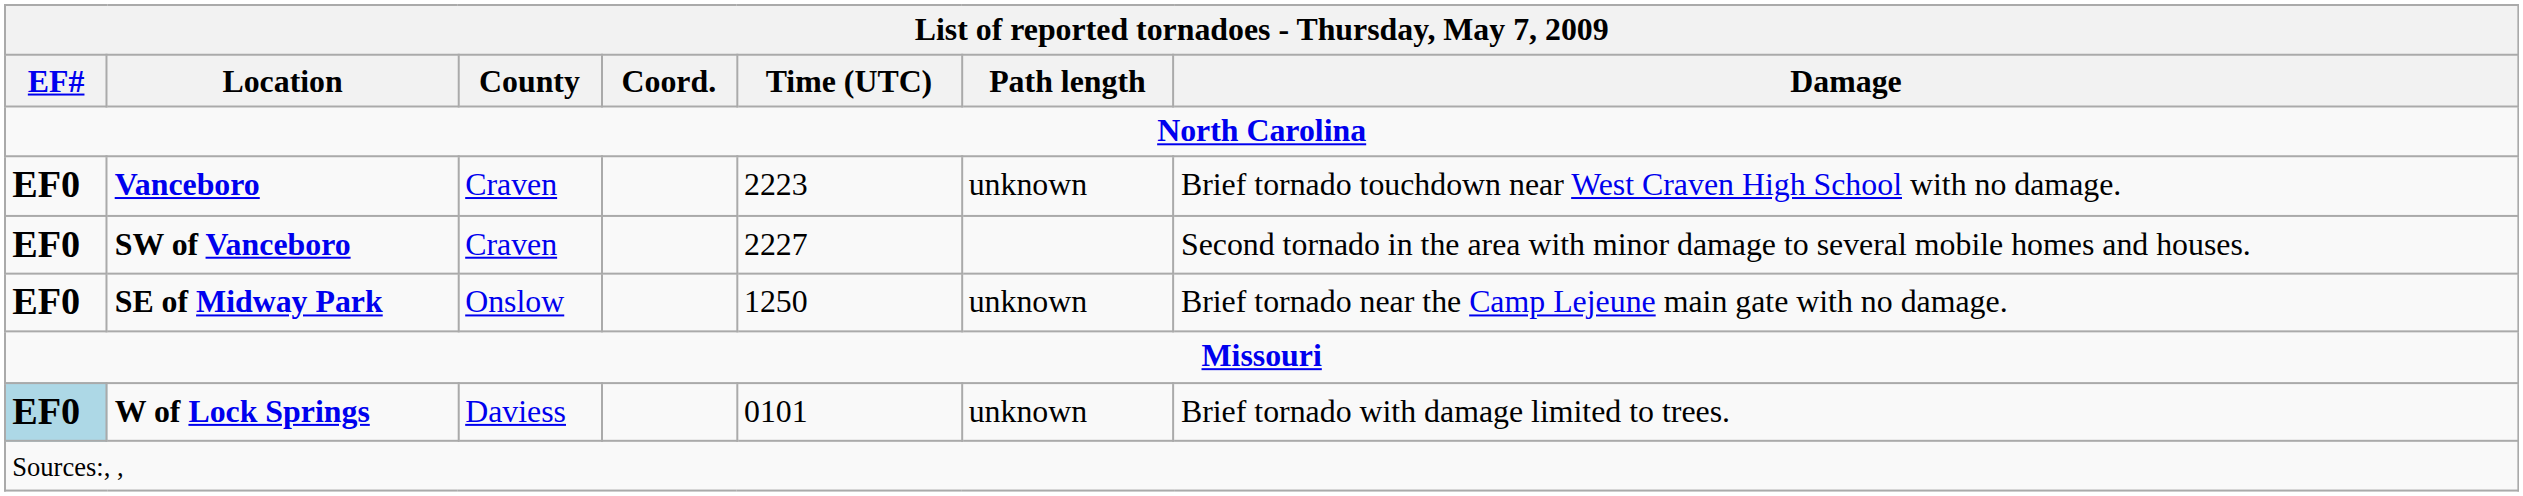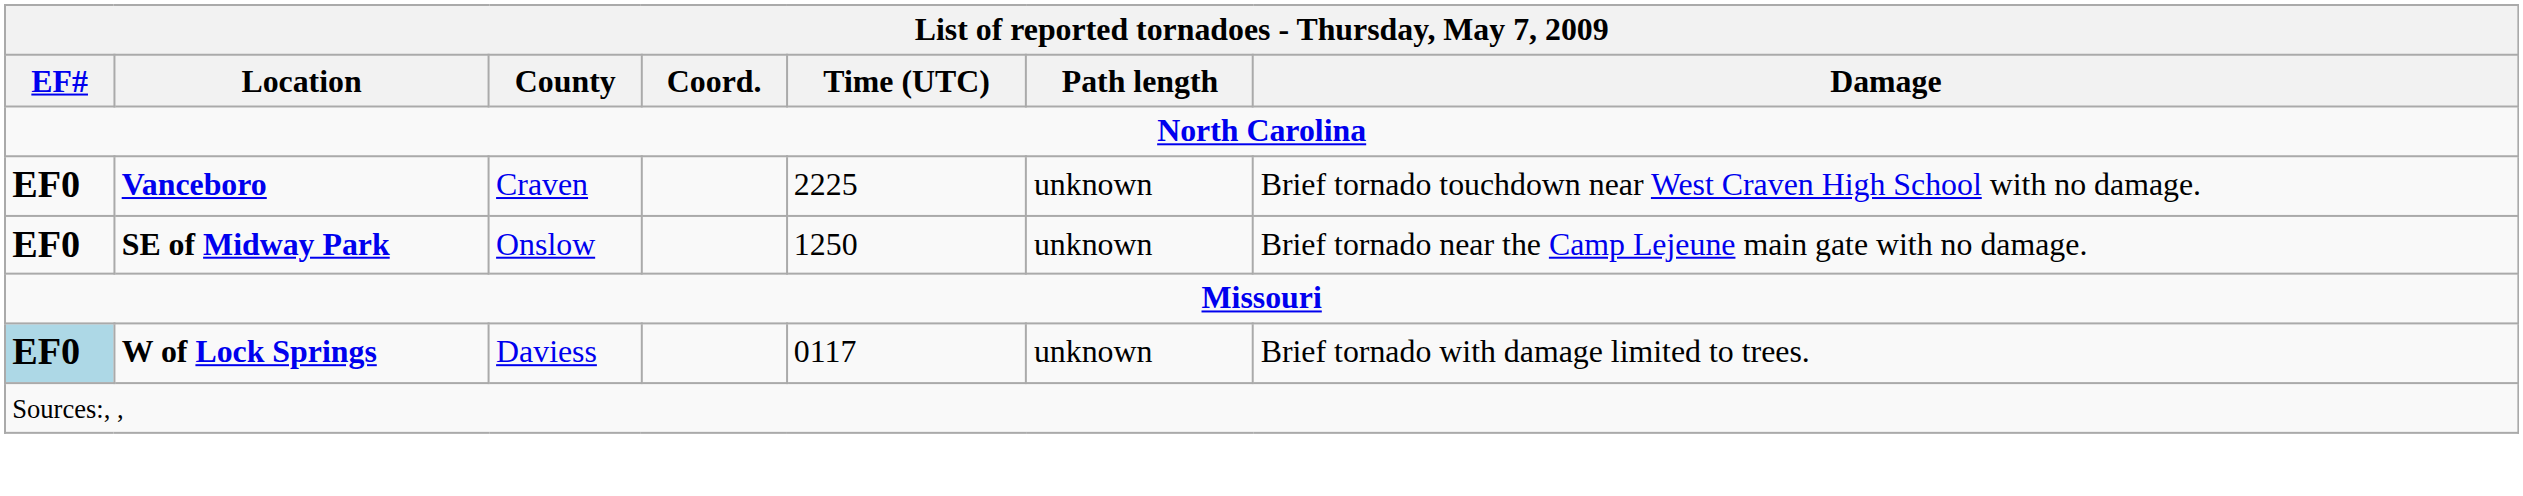(776, 185) 2223 -> (826, 185) 2225
- row: (233, 243)
(776, 411) 0101 -> (825, 352) 0117
